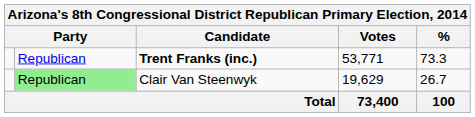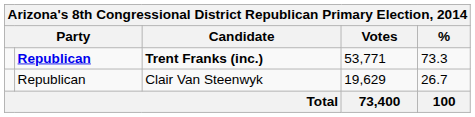(52, 58) normal -> (54, 58) bold
(52, 79) lightgreen background -> (52, 79) no background
